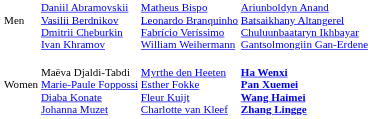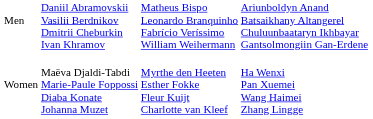(274, 91) bold -> (272, 91) normal
